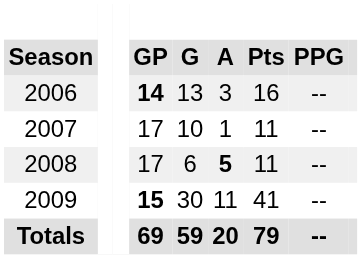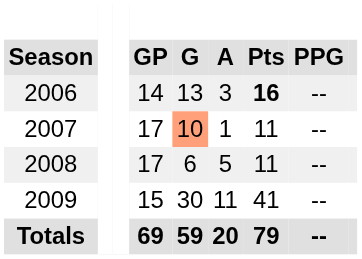(151, 93) bold -> (151, 93) normal
(266, 93) normal -> (266, 93) bold
(190, 128) no background -> (190, 128) lightsalmon background
(225, 164) bold -> (225, 164) normal
(151, 200) bold -> (151, 200) normal
